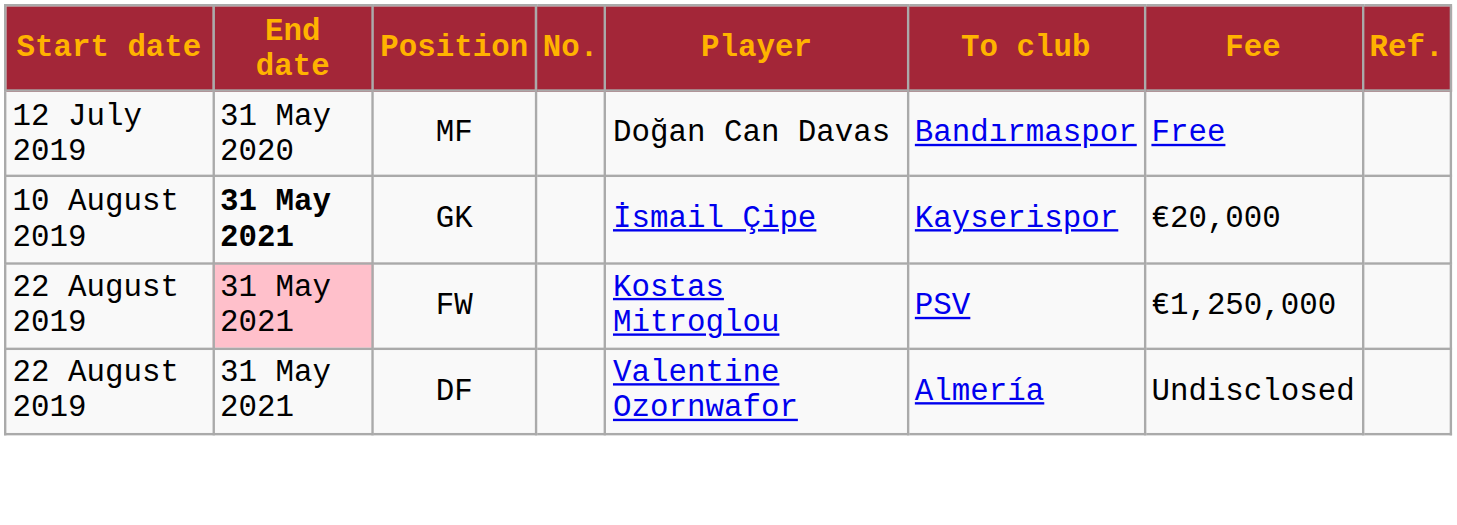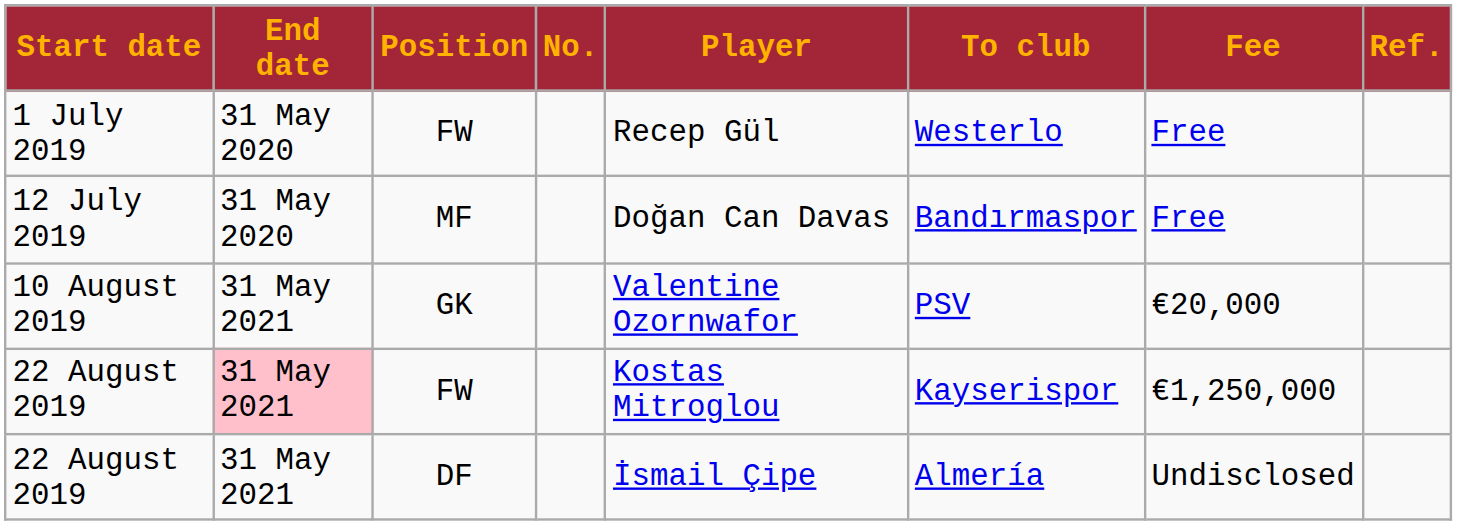+ row: (68, 134)
(275, 220) bold -> (275, 305) normal
(715, 220) İsmail Çipe -> (705, 305) Valentine Ozornwafor
(1017, 220) Kayserispor -> (943, 305) PSV
(943, 305) PSV -> (1017, 391) Kayserispor
(705, 391) Valentine Ozornwafor -> (715, 477) İsmail Çipe
